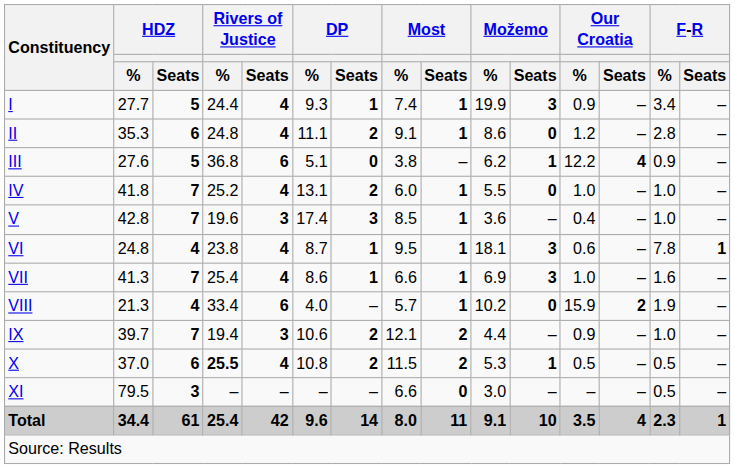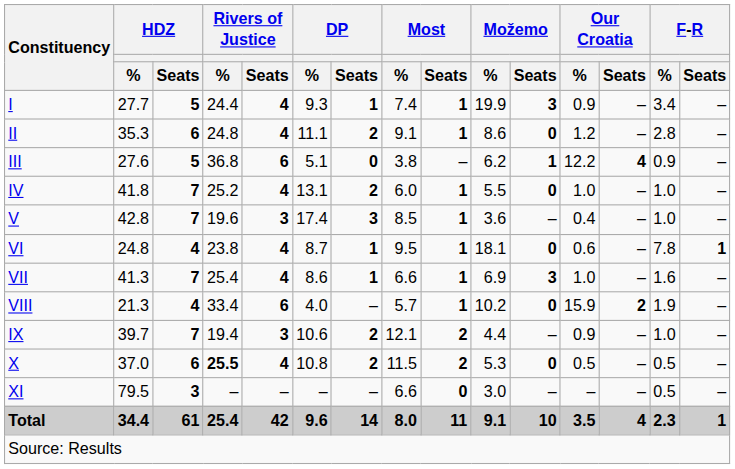(552, 248) 3 -> (552, 248) 0
(552, 363) 1 -> (552, 363) 0
